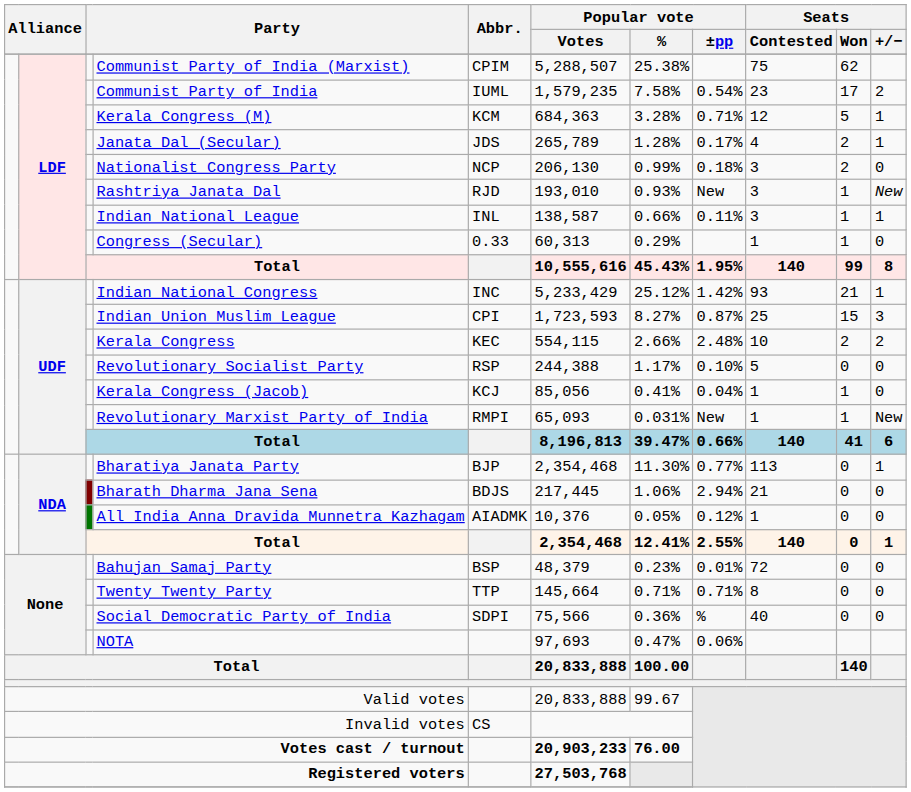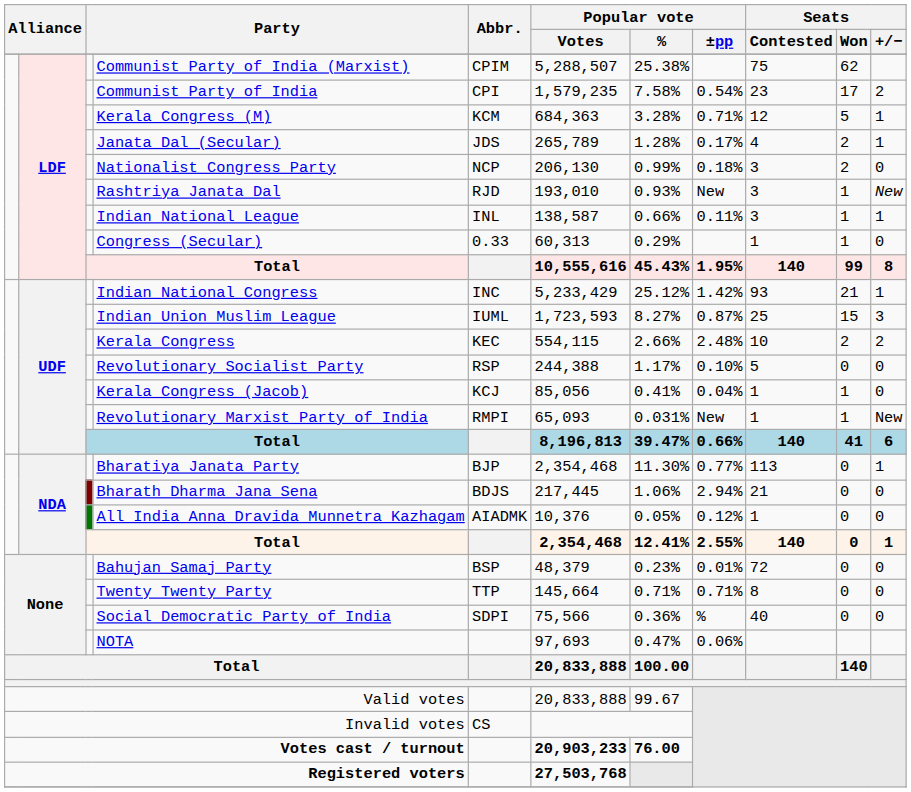(490, 92) IUML -> (486, 92) CPI
(486, 317) CPI -> (490, 317) IUML
